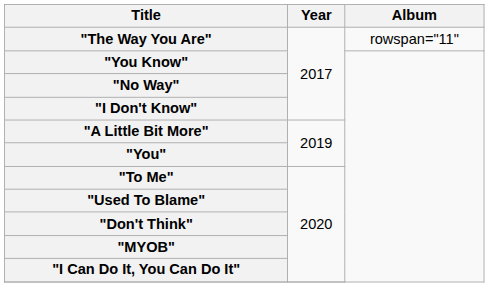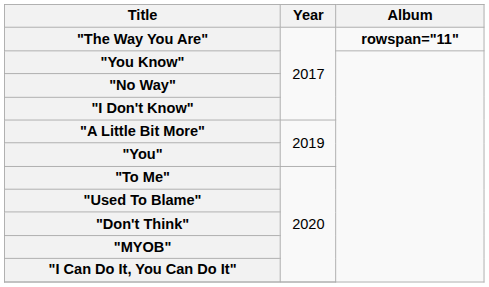(414, 39) normal -> (410, 39) bold
